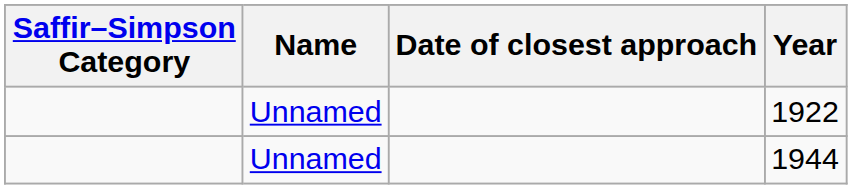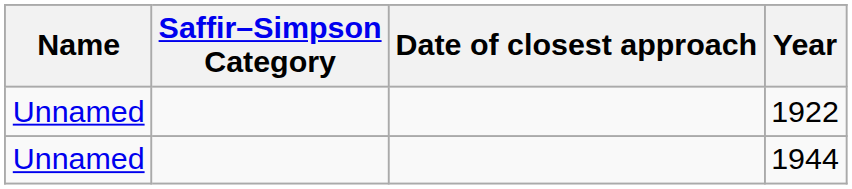columns swapped: (316, 45) <-> (124, 45)
